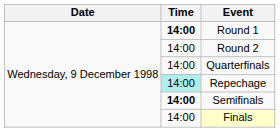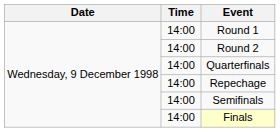(181, 30) bold -> (181, 30) normal
(181, 83) paleturquoise background -> (181, 83) no background
(181, 100) bold -> (181, 100) normal
